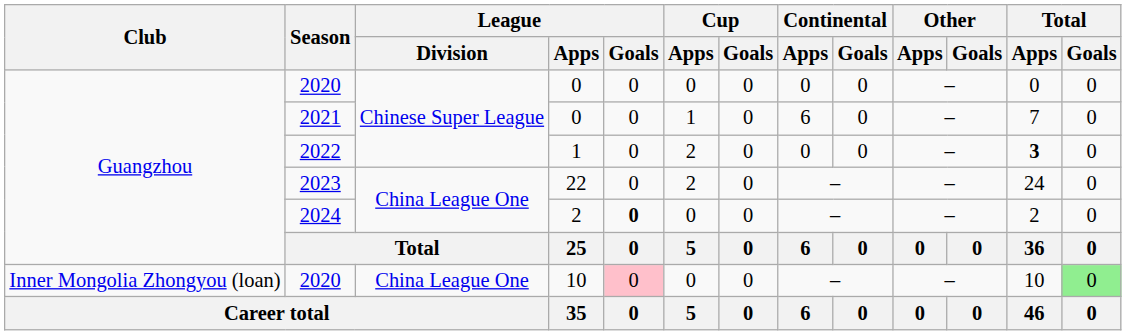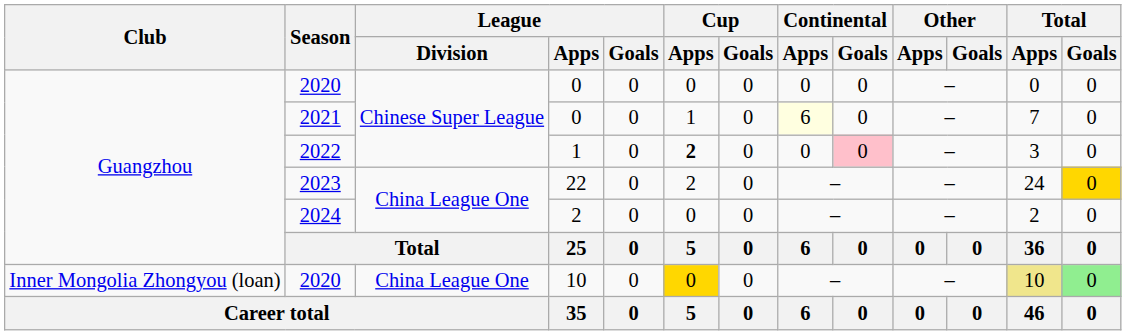(805, 118) no background -> (805, 118) lightyellow background
(691, 150) normal -> (691, 150) bold
(863, 150) no background -> (863, 150) pink background
(1034, 150) bold -> (1034, 150) normal
(1092, 183) no background -> (1092, 183) gold background
(634, 215) bold -> (634, 215) normal
(634, 280) pink background -> (634, 280) no background
(691, 280) no background -> (691, 280) gold background
(1034, 280) no background -> (1034, 280) khaki background
